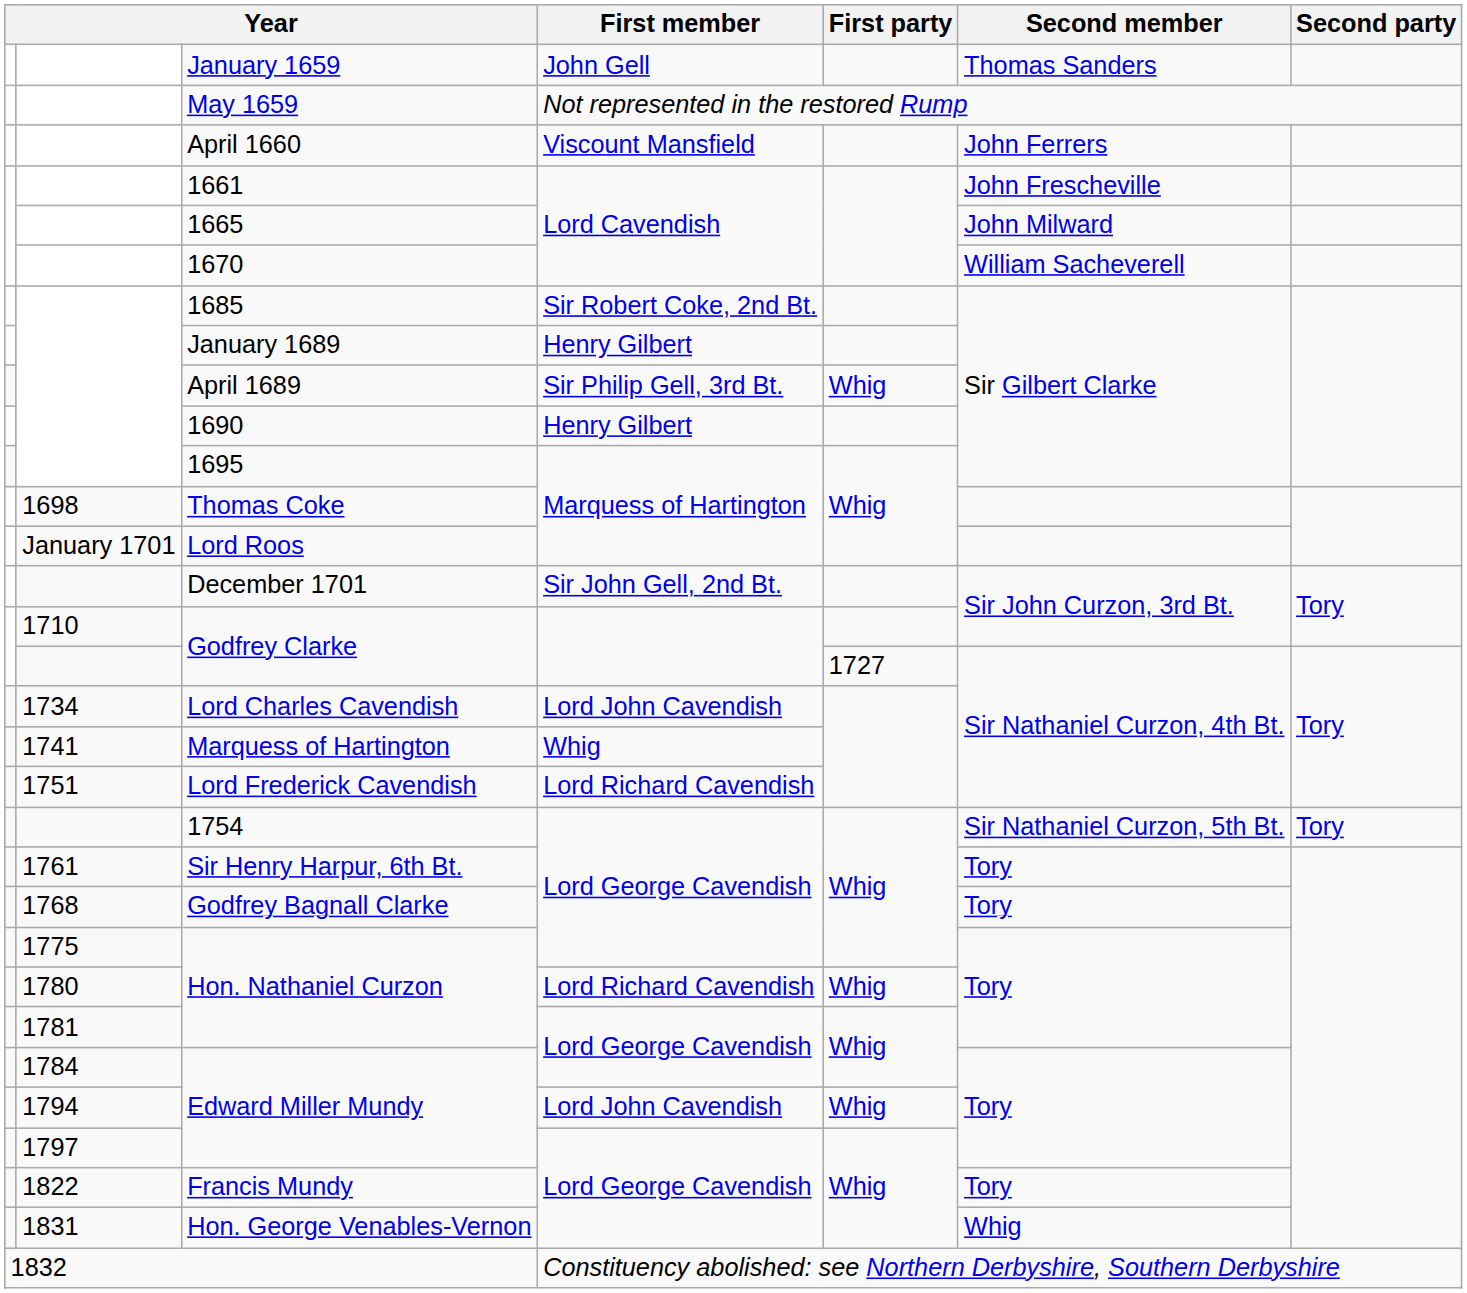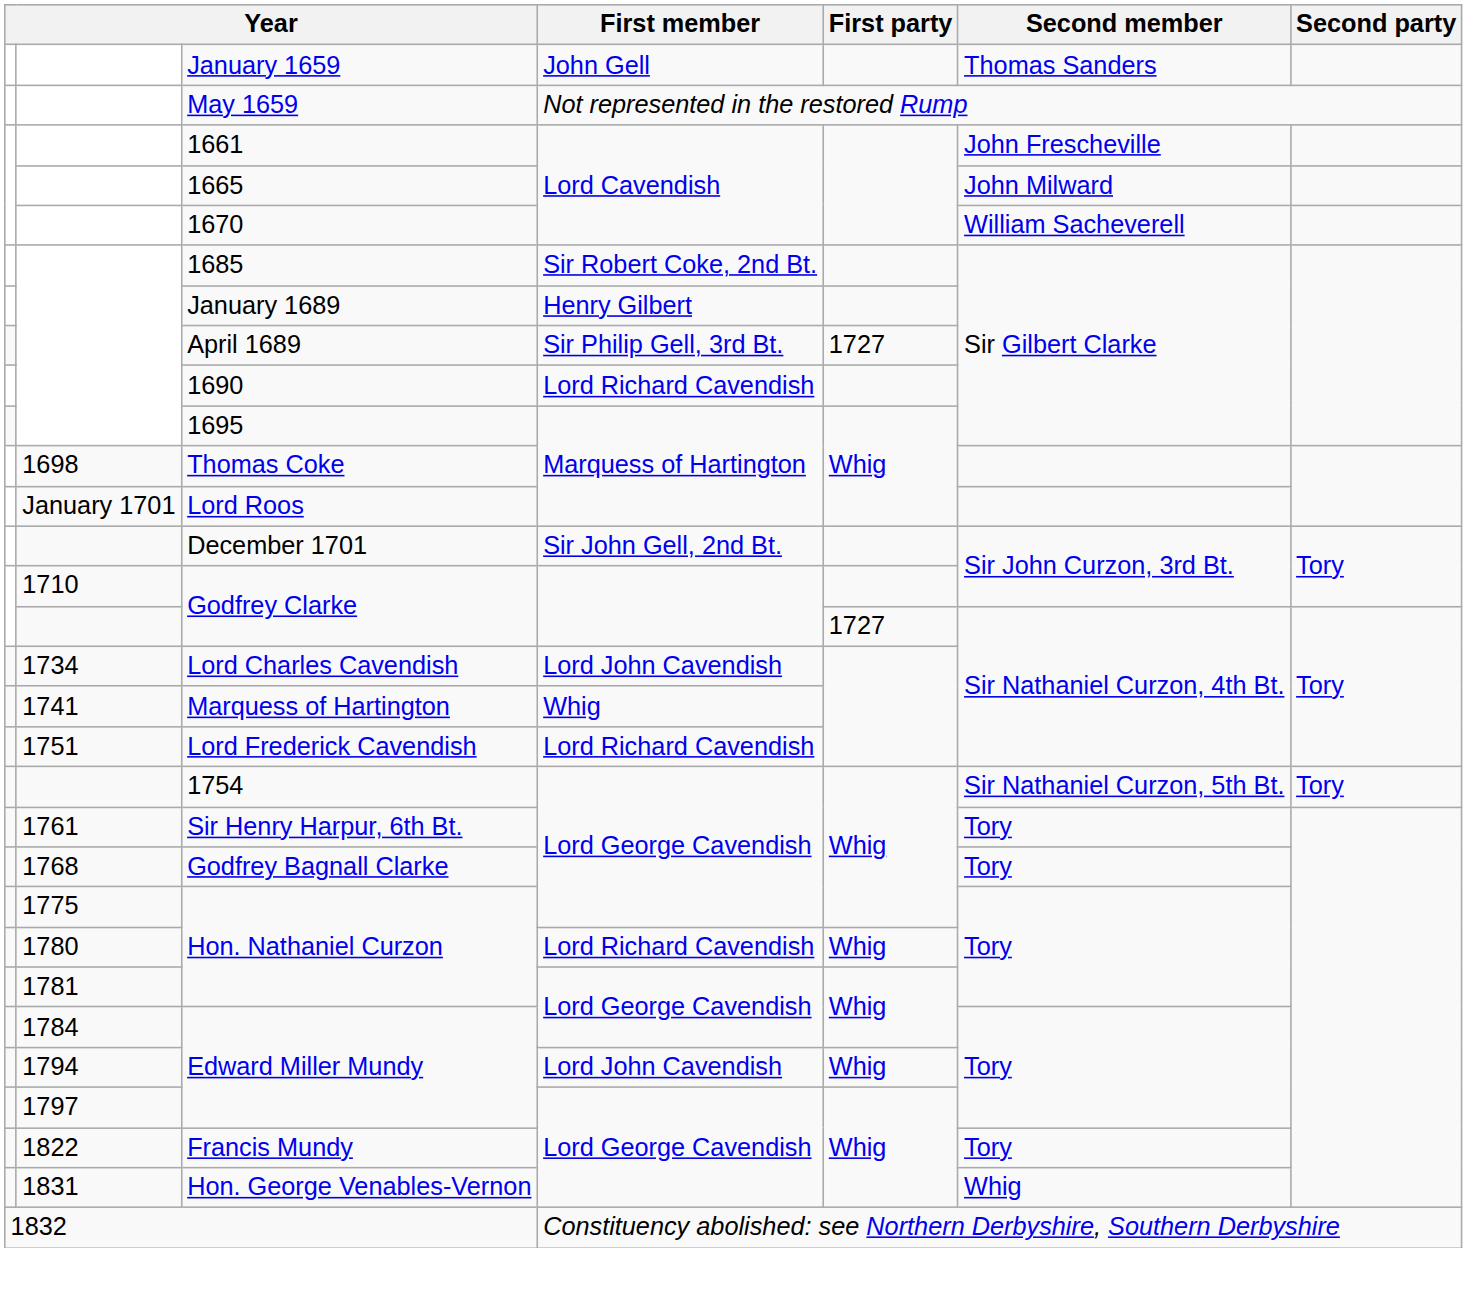- row: (99, 145)
(858, 385) Whig -> (857, 345) 1727
(618, 425) Henry Gilbert -> (679, 385) Lord Richard Cavendish
